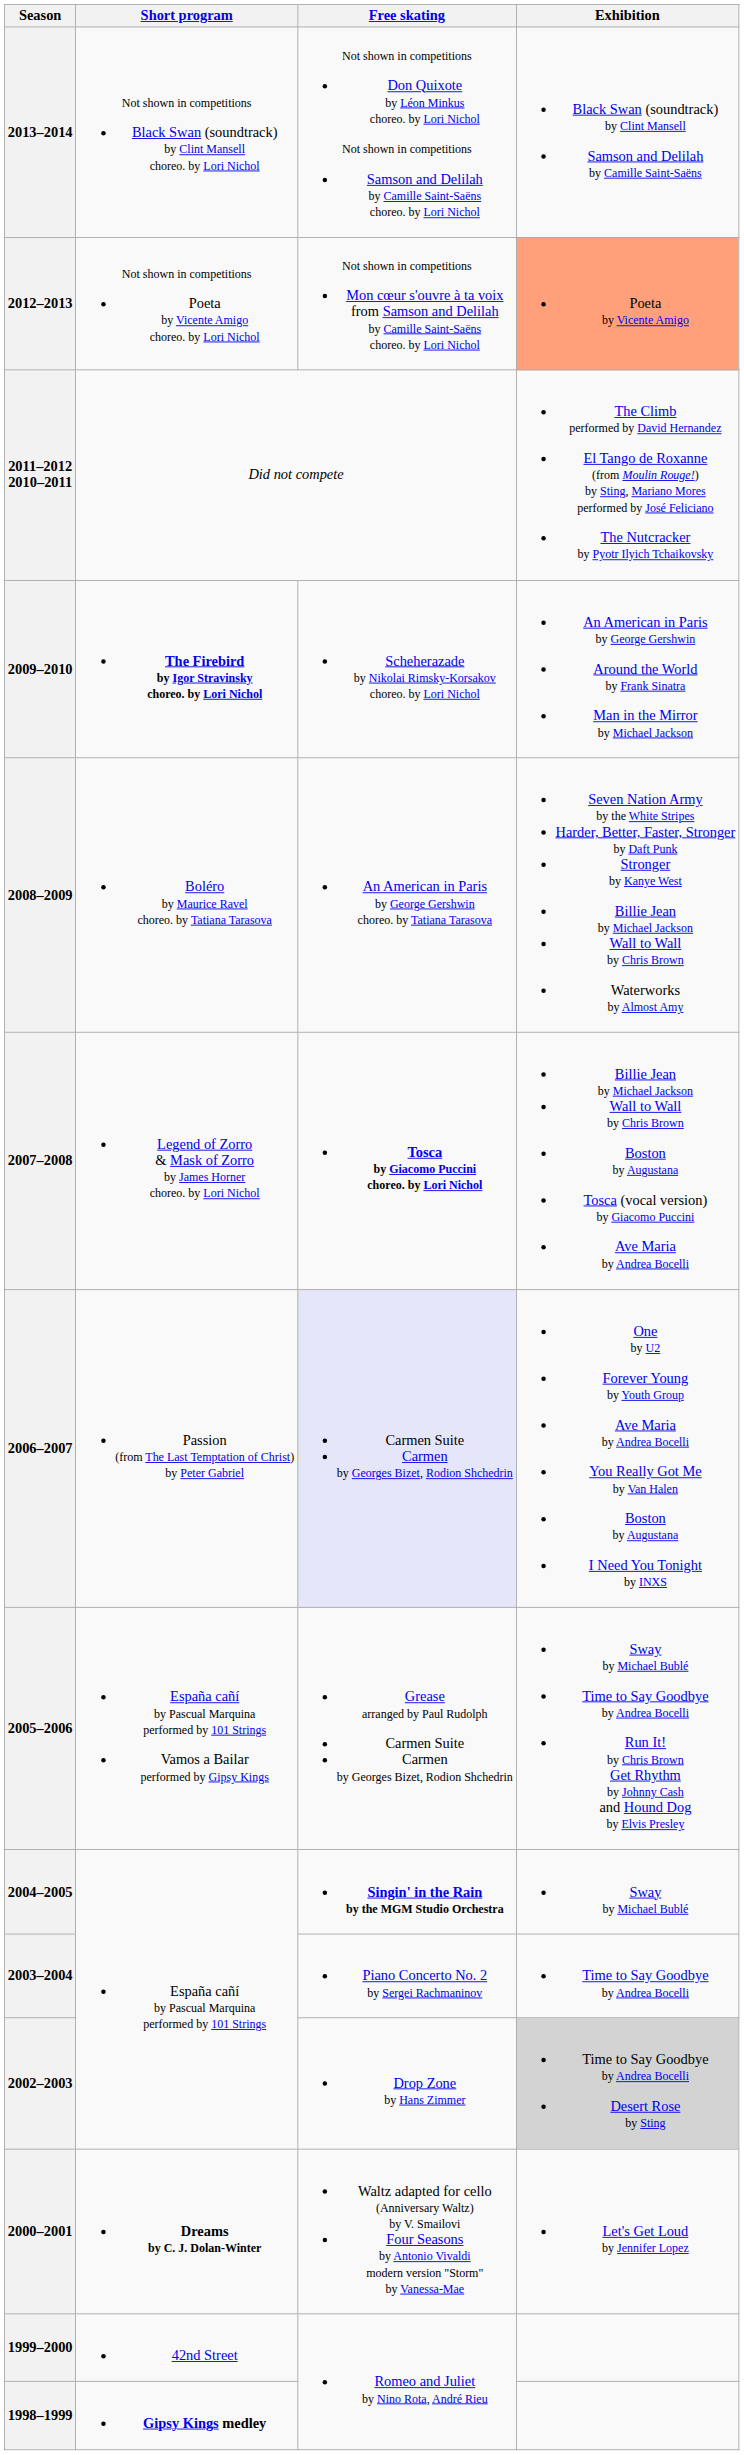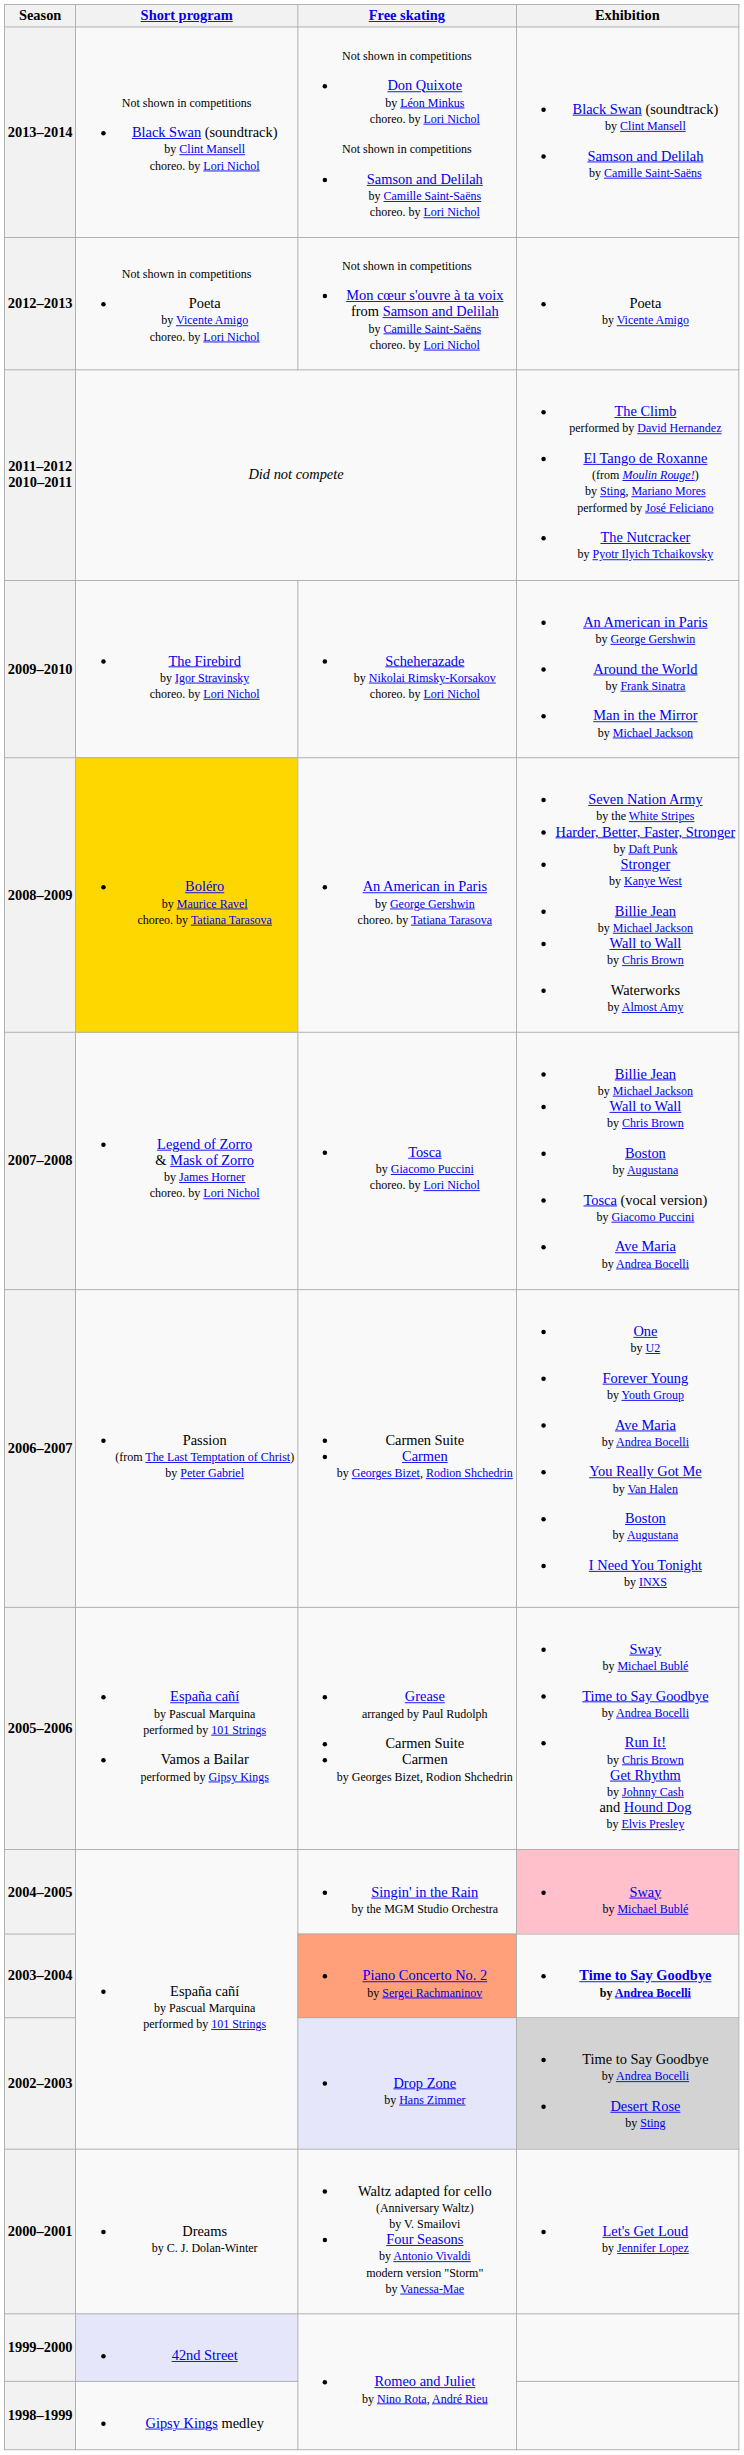(627, 312) lightsalmon background -> (627, 312) no background
(187, 677) bold -> (187, 677) normal
(187, 903) no background -> (187, 903) gold background
(407, 1169) bold -> (407, 1169) normal
(407, 1456) lavender background -> (407, 1456) no background
(407, 1900) bold -> (407, 1900) normal
(627, 1900) no background -> (627, 1900) pink background
(407, 1984) no background -> (407, 1984) lightsalmon background
(627, 1984) normal -> (627, 1984) bold
(407, 2091) no background -> (407, 2091) lavender background
(187, 2239) bold -> (187, 2239) normal
(187, 2356) no background -> (187, 2356) lavender background
(187, 2424) bold -> (187, 2424) normal
